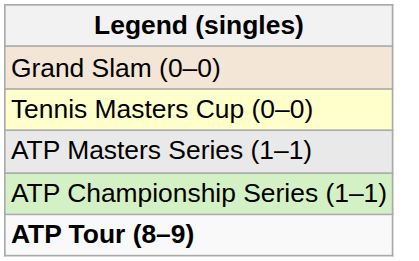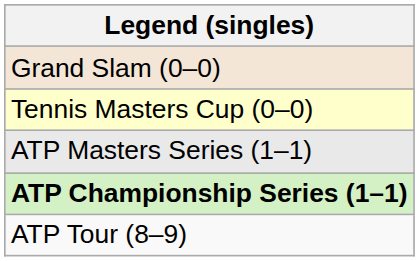(199, 192) normal -> (209, 192) bold
(103, 234) bold -> (99, 234) normal
